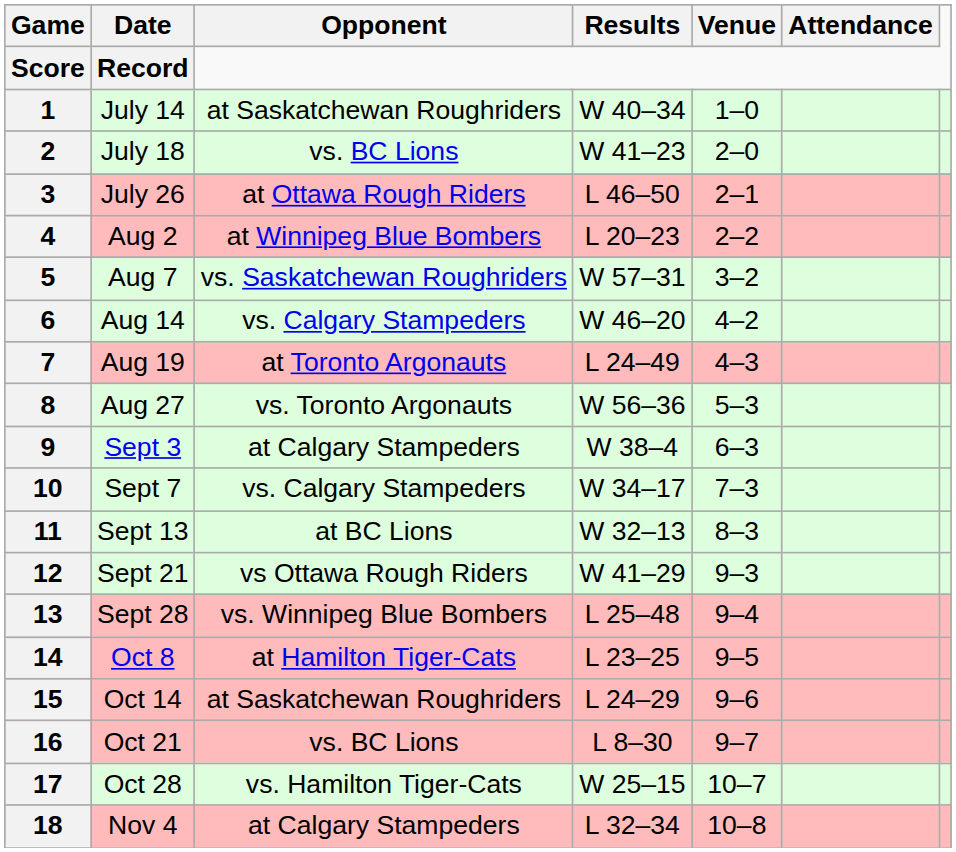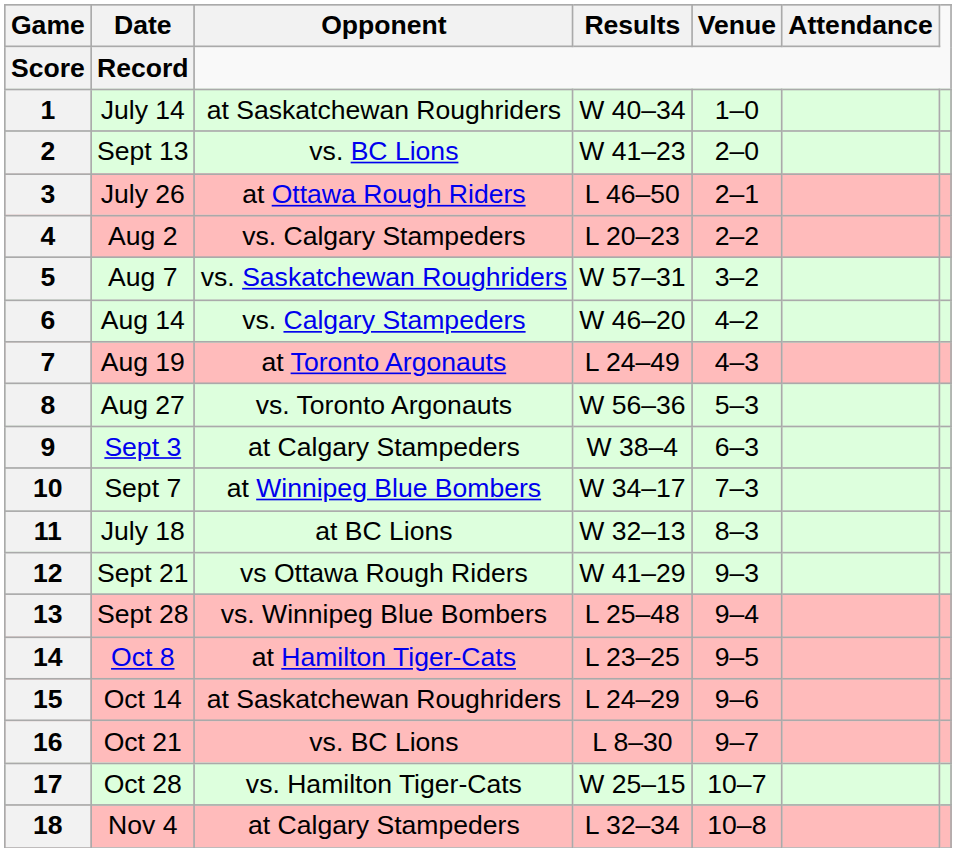(143, 151) July 18 -> (143, 151) Sept 13
(384, 236) at Winnipeg Blue Bombers -> (384, 236) vs. Calgary Stampeders
(384, 488) vs. Calgary Stampeders -> (384, 488) at Winnipeg Blue Bombers
(143, 531) Sept 13 -> (143, 531) July 18
